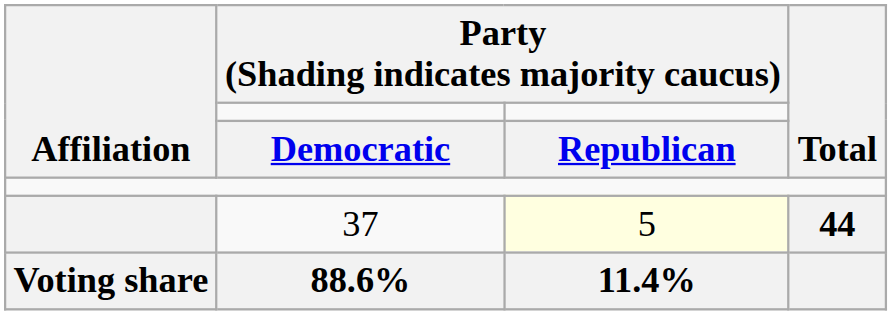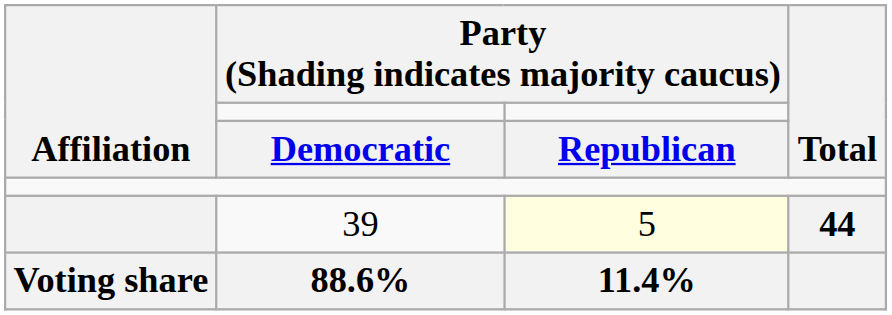(360, 222) 37 -> (360, 222) 39
